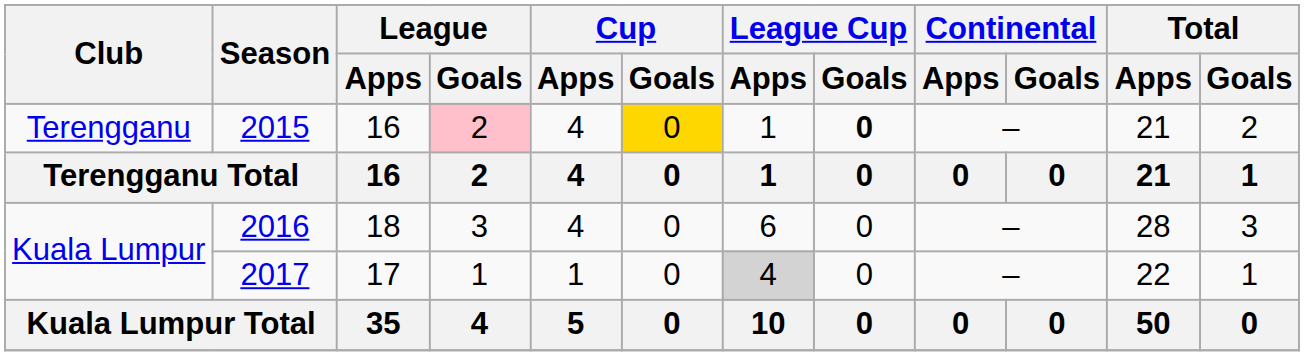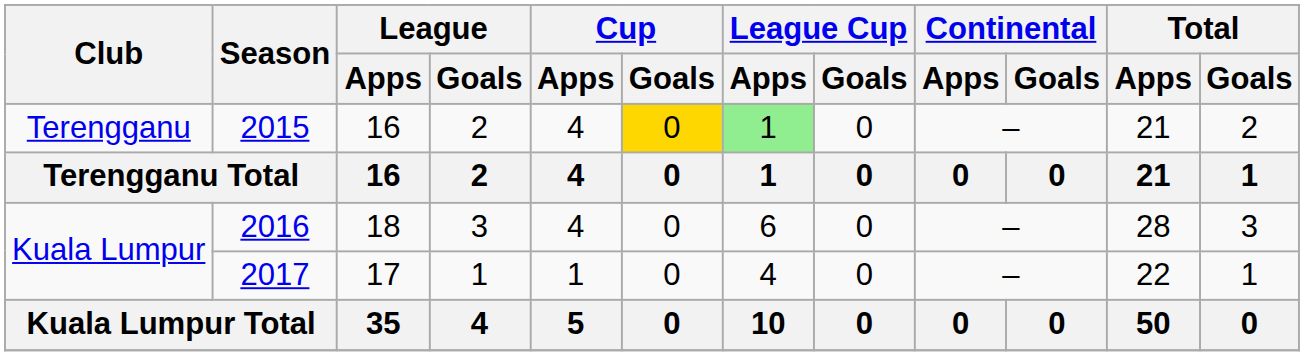(479, 127) pink background -> (479, 127) no background
(768, 127) no background -> (768, 127) lightgreen background
(864, 127) bold -> (864, 127) normal
(768, 275) lightgrey background -> (768, 275) no background
